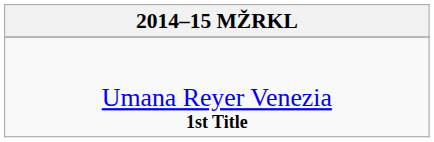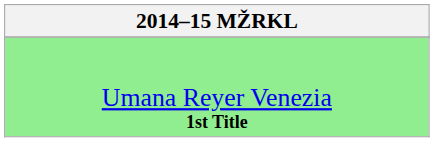(217, 107) no background -> (217, 107) lightgreen background
